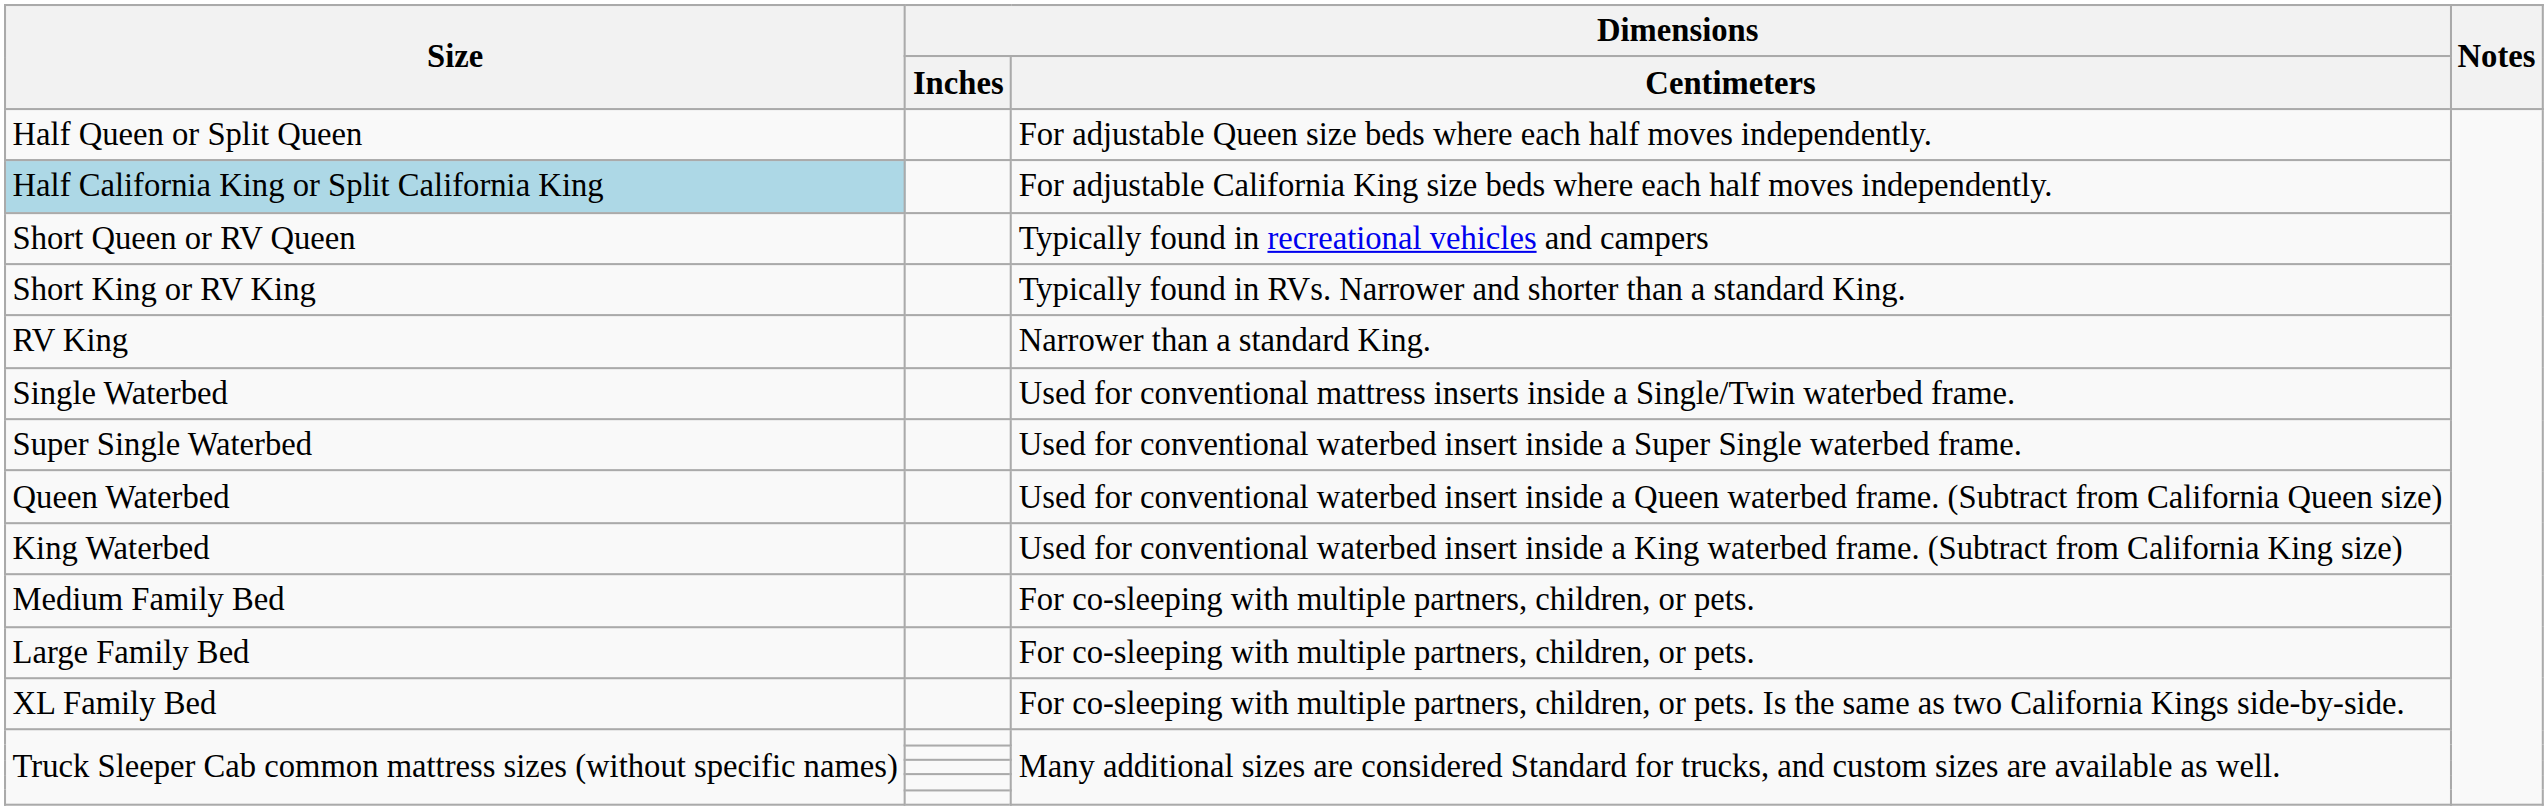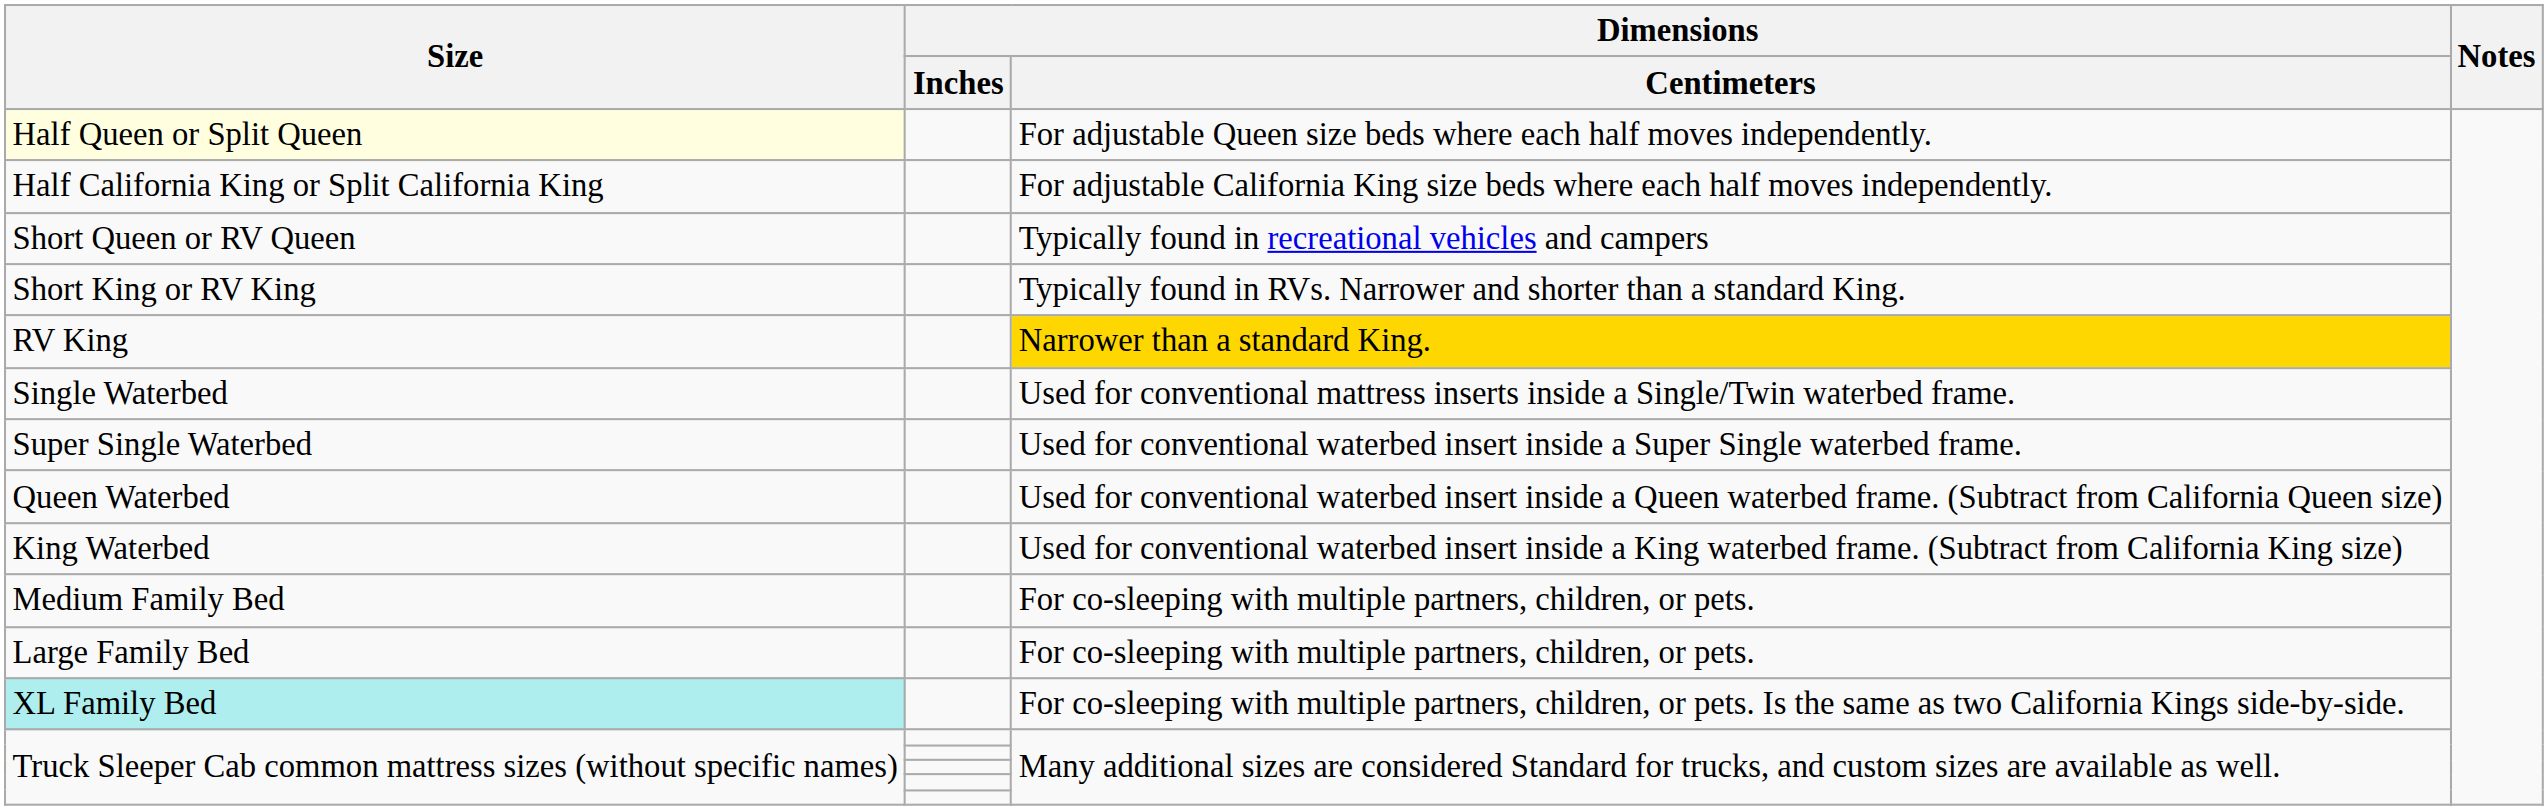(187, 133) no background -> (187, 133) lightyellow background
(308, 185) lightblue background -> (308, 185) no background
(1225, 340) no background -> (1225, 340) gold background
(114, 703) no background -> (114, 703) paleturquoise background
